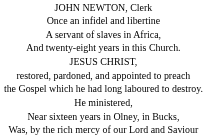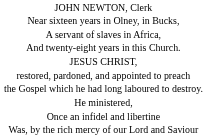(103, 21) Once an infidel and libertine -> (103, 21) Near sixteen years in Olney, in Bucks,
(103, 116) Near sixteen years in Olney, in Bucks, -> (103, 116) Once an infidel and libertine
